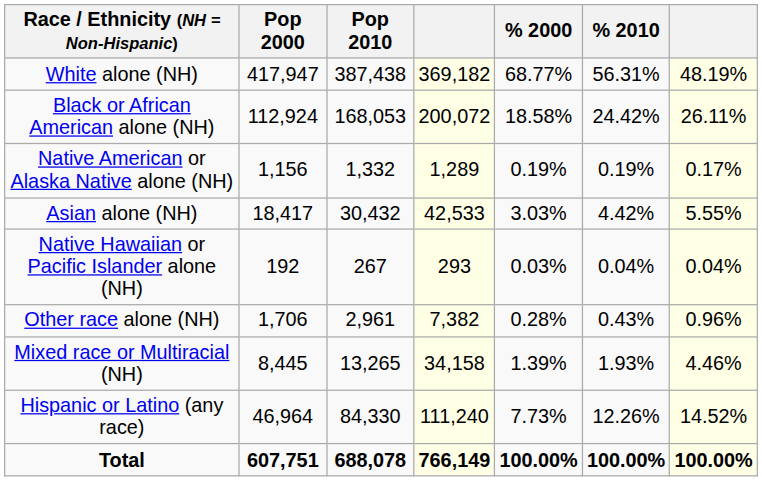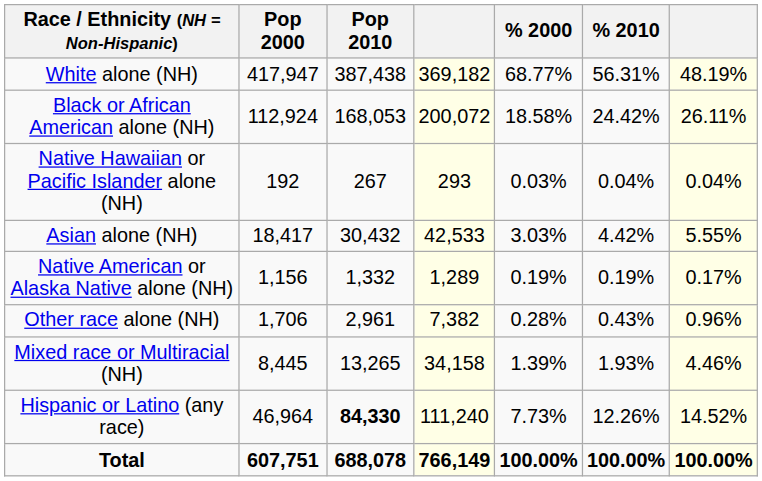rows swapped: (122, 170) <-> (122, 266)
(370, 417) normal -> (370, 417) bold
